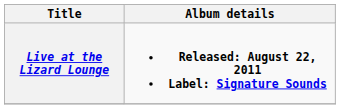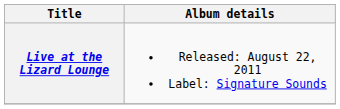(230, 70) bold -> (230, 70) normal
